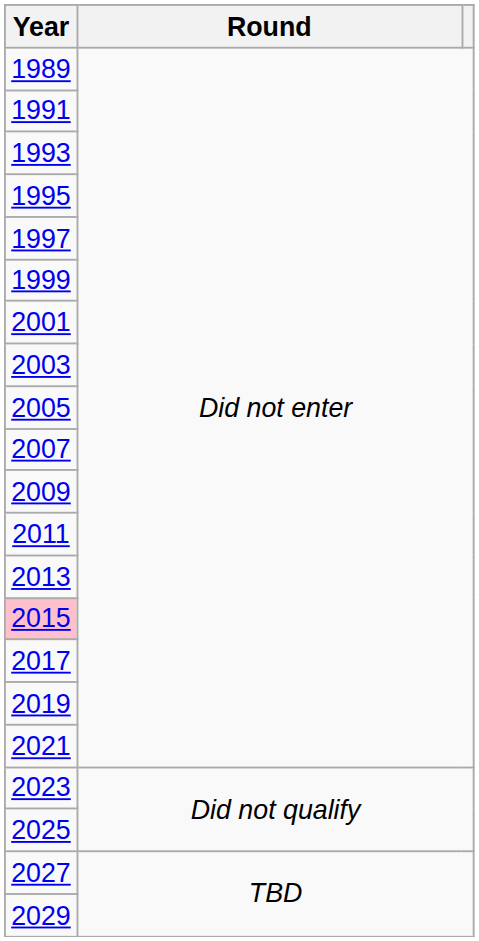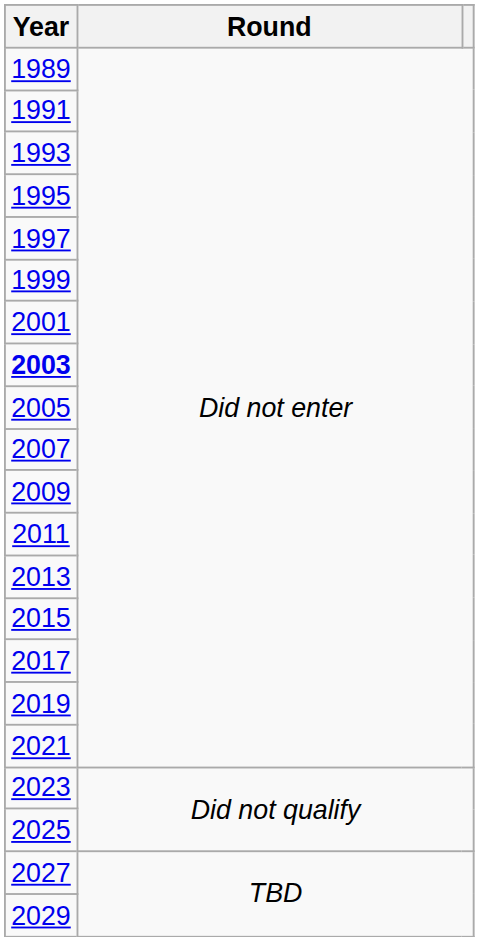(41, 365) normal -> (41, 365) bold
(41, 619) pink background -> (41, 619) no background
